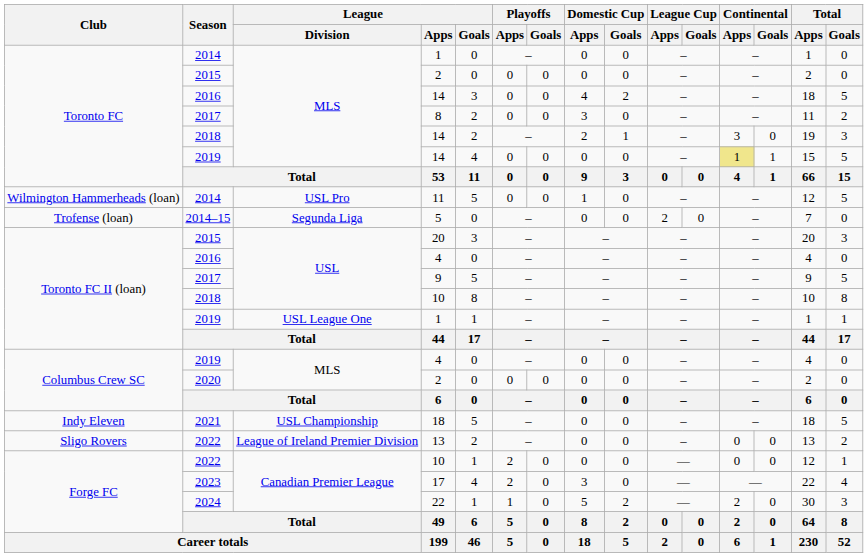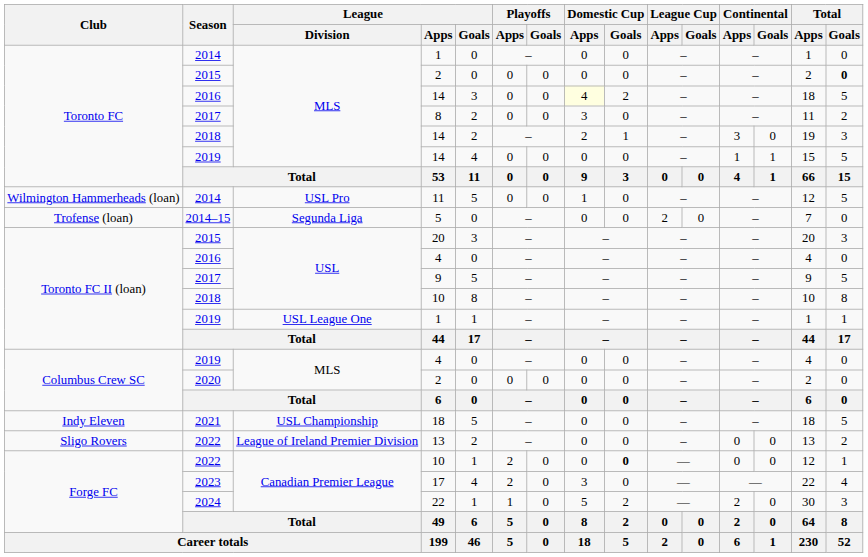(844, 75) normal -> (844, 75) bold
(584, 95) no background -> (584, 95) lightyellow background
(737, 156) khaki background -> (737, 156) no background
(626, 461) normal -> (626, 461) bold
